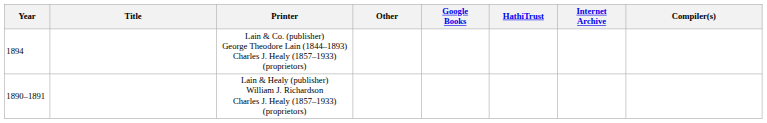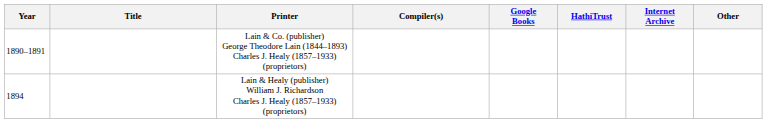columns swapped: (694, 17) <-> (387, 17)
(15, 51) 1894 -> (26, 51) 1890–1891
(26, 96) 1890–1891 -> (15, 96) 1894
